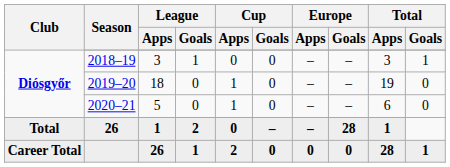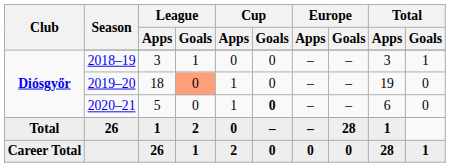(195, 83) no background -> (195, 83) lightsalmon background
(272, 106) normal -> (272, 106) bold
